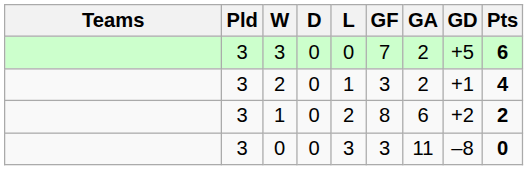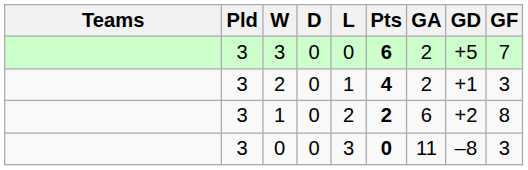columns swapped: (385, 20) <-> (503, 20)
